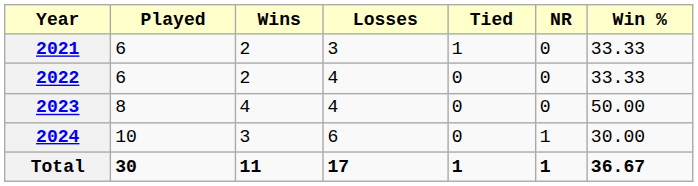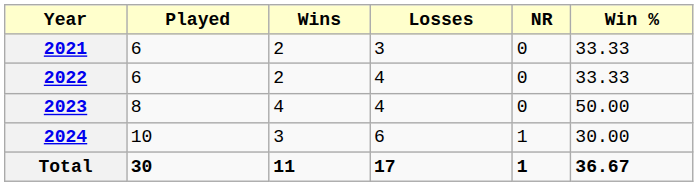- column: (491, 19)
